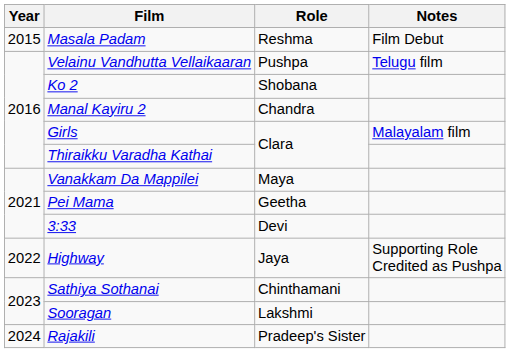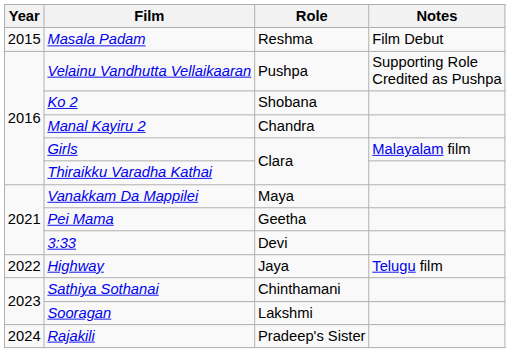(407, 62) Telugu film -> (437, 71) Supporting Role Credited as Pushpa
(437, 257) Supporting Role Credited as Pushpa -> (407, 266) Telugu film
